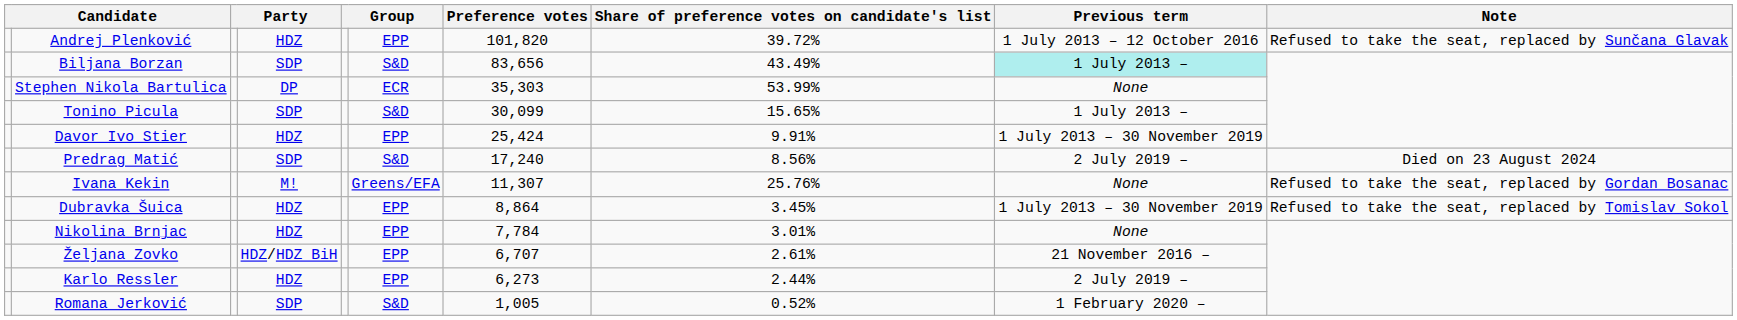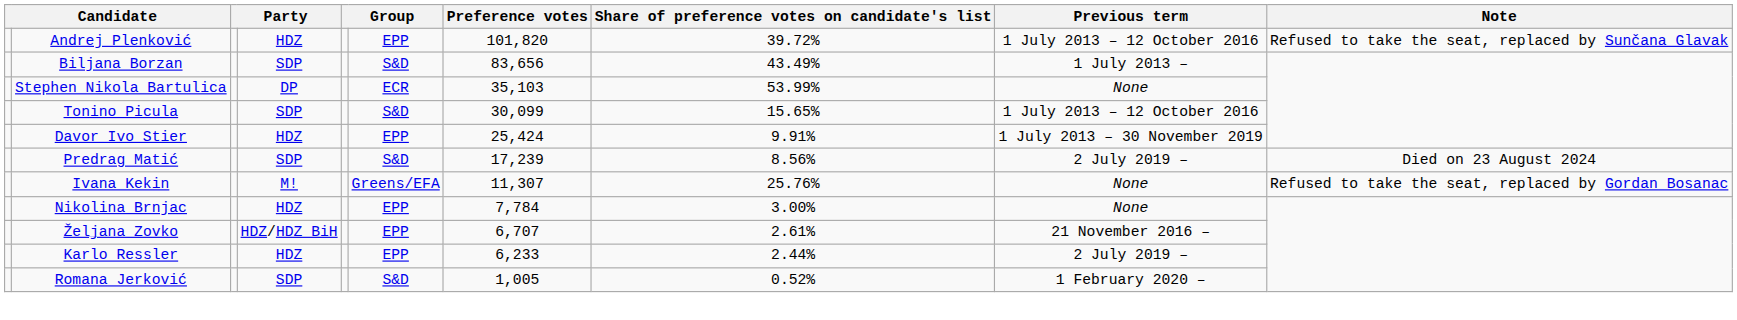(1131, 64) paleturquoise background -> (1131, 64) no background
(517, 88) 35,303 -> (517, 88) 35,103
(1131, 112) 1 July 2013 – -> (1131, 112) 1 July 2013 – 12 October 2016
(517, 160) 17,240 -> (517, 160) 17,239
- row: (121, 208)
(793, 232) 3.01% -> (793, 208) 3.00%
(517, 280) 6,273 -> (517, 256) 6,233
